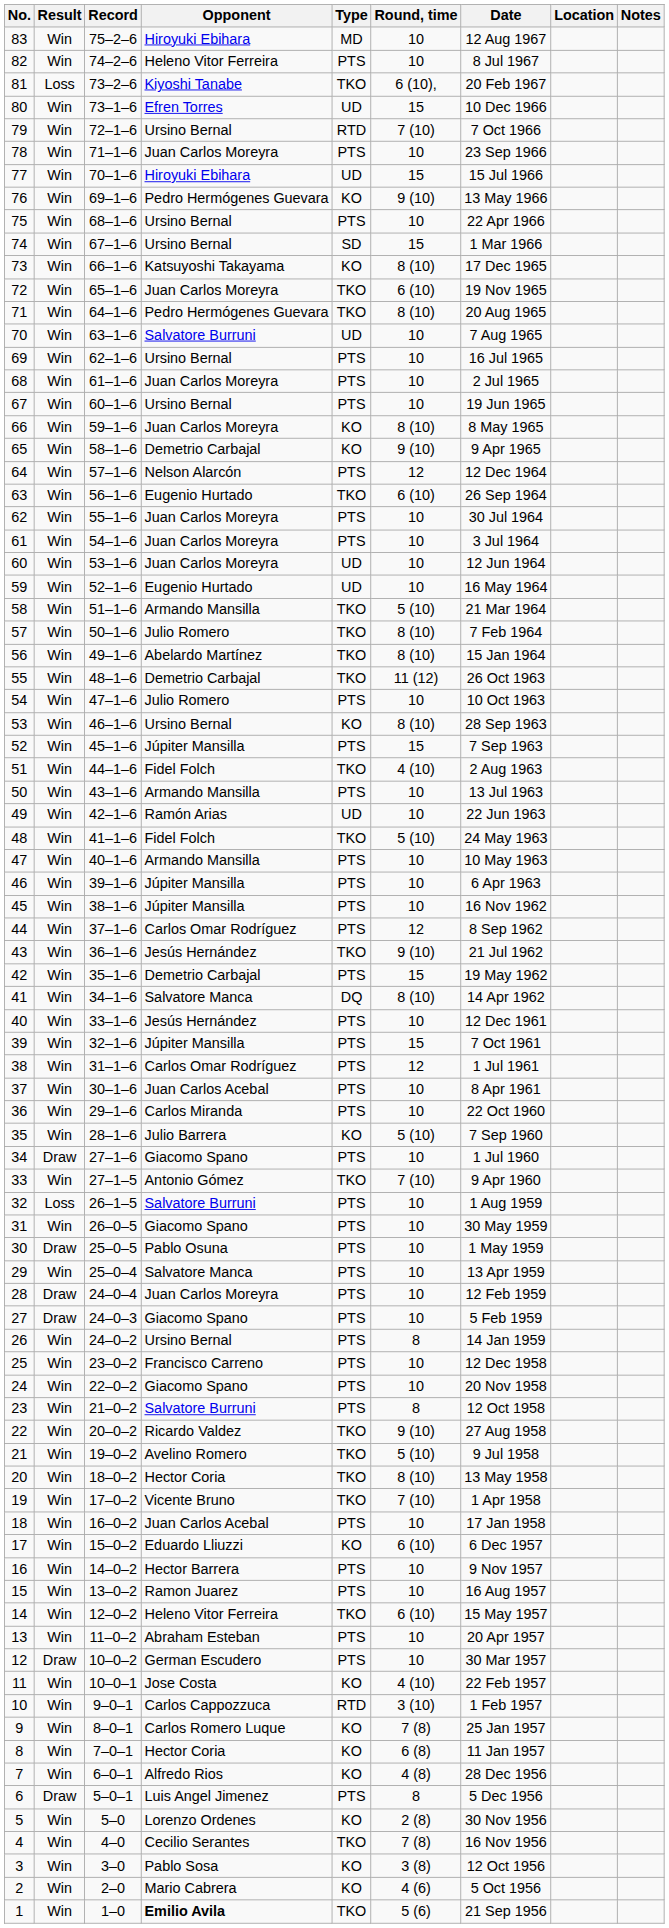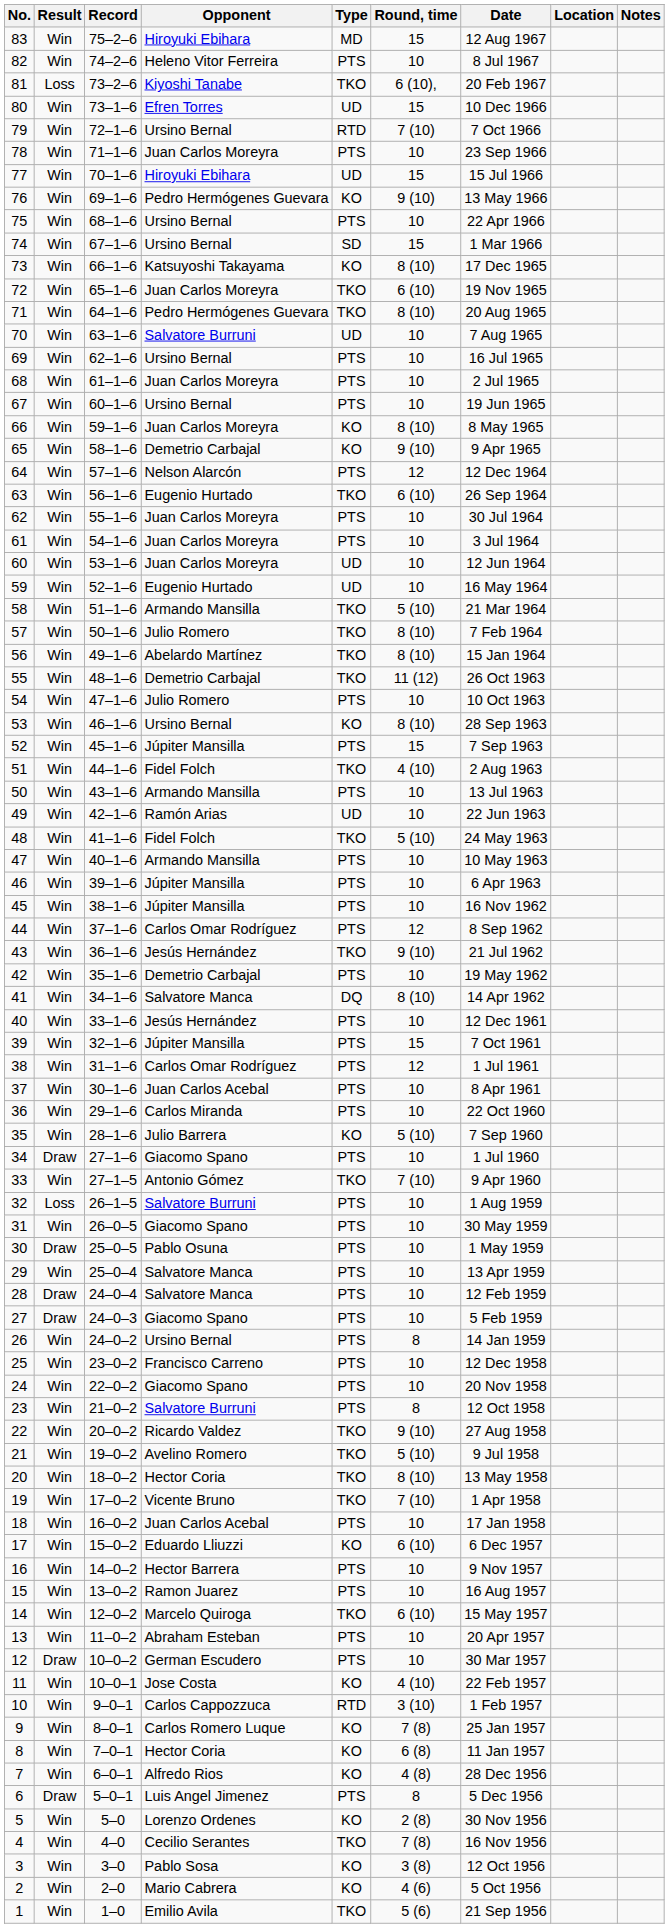(416, 38) 10 -> (416, 38) 15
(416, 975) 15 -> (416, 975) 10
(211, 1294) Juan Carlos Moreyra -> (199, 1294) Salvatore Manca
(211, 1614) Heleno Vitor Ferreira -> (198, 1614) Marcelo Quiroga
(185, 1911) bold -> (181, 1911) normal
